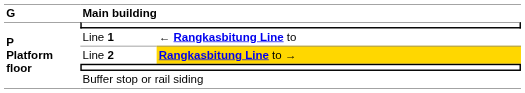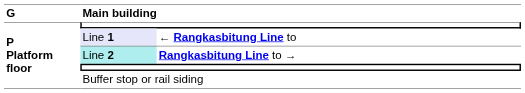(98, 37) no background -> (98, 37) lavender background
(98, 55) no background -> (98, 55) paleturquoise background
(228, 55) gold background -> (228, 55) no background
